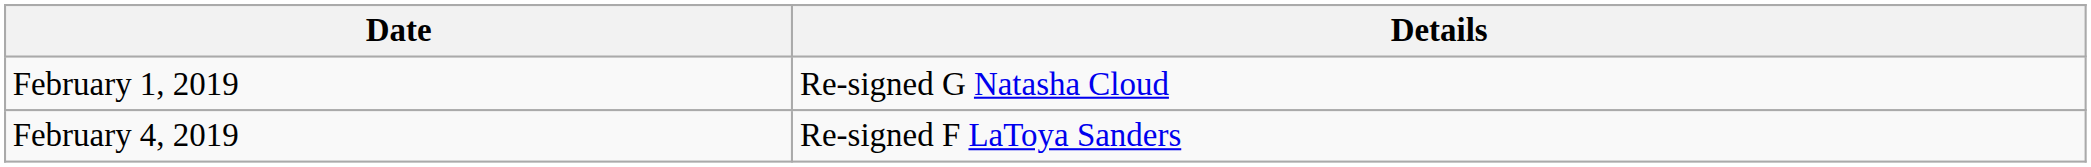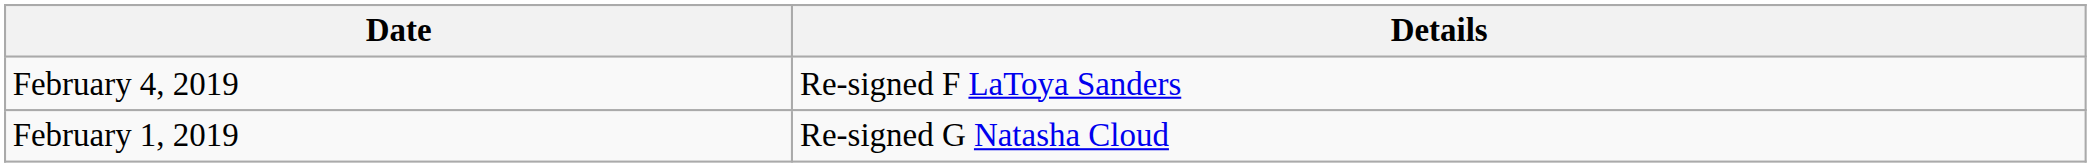rows swapped: (126, 82) <-> (126, 135)
